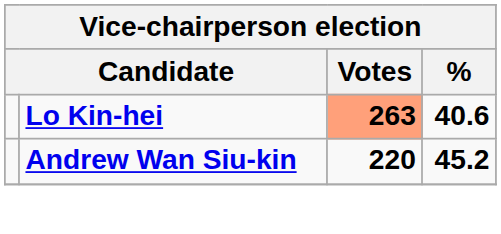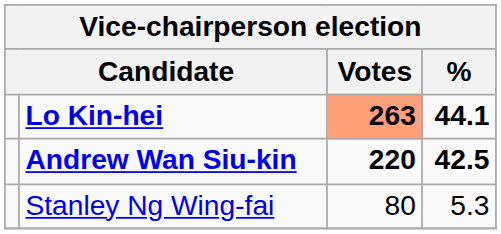(462, 116) 40.6 -> (462, 116) 44.1
(462, 160) 45.2 -> (462, 160) 42.5
+ row: (150, 205)
